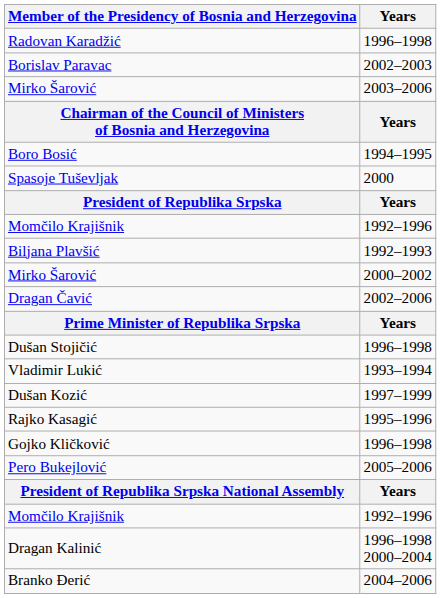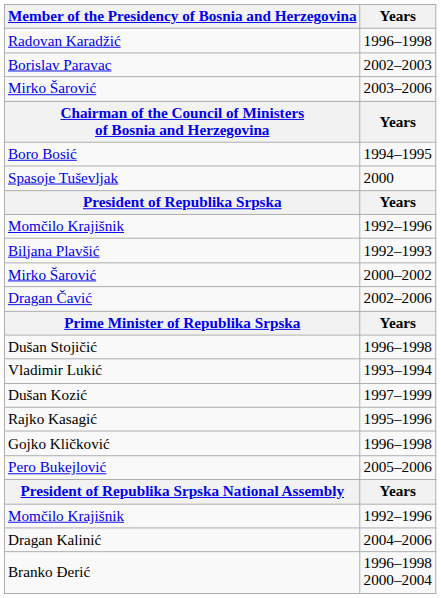(398, 548) 1996–1998 2000–2004 -> (398, 539) 2004–2006
(398, 581) 2004–2006 -> (398, 572) 1996–1998 2000–2004
